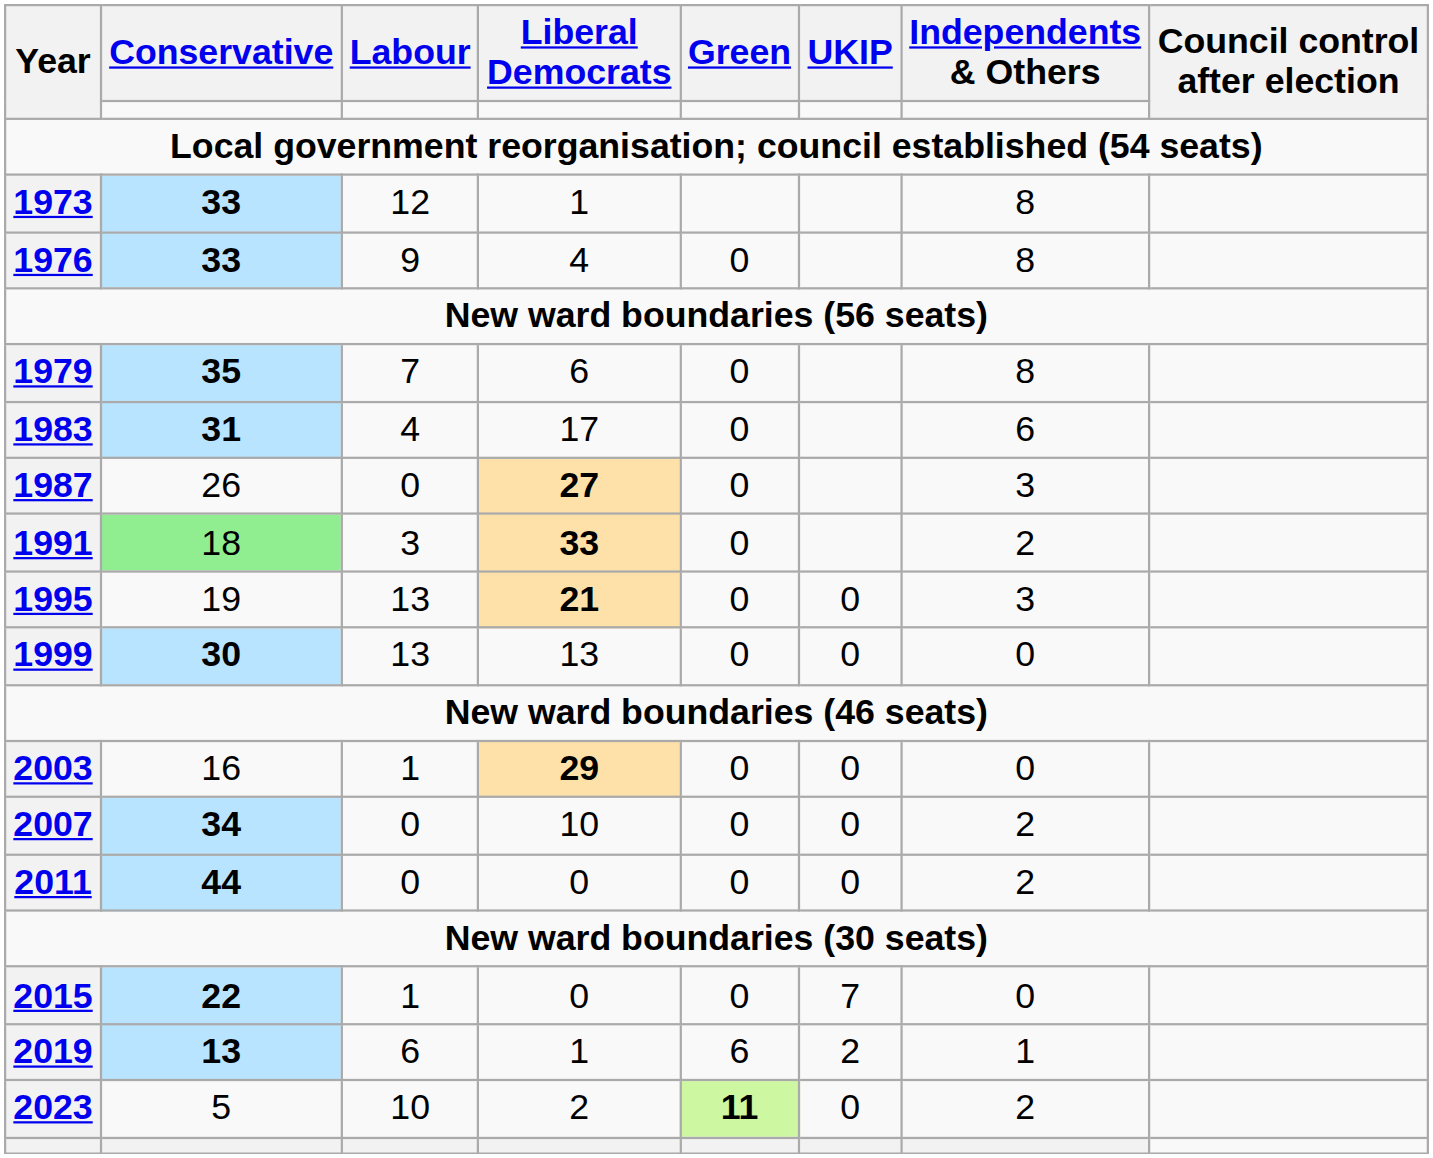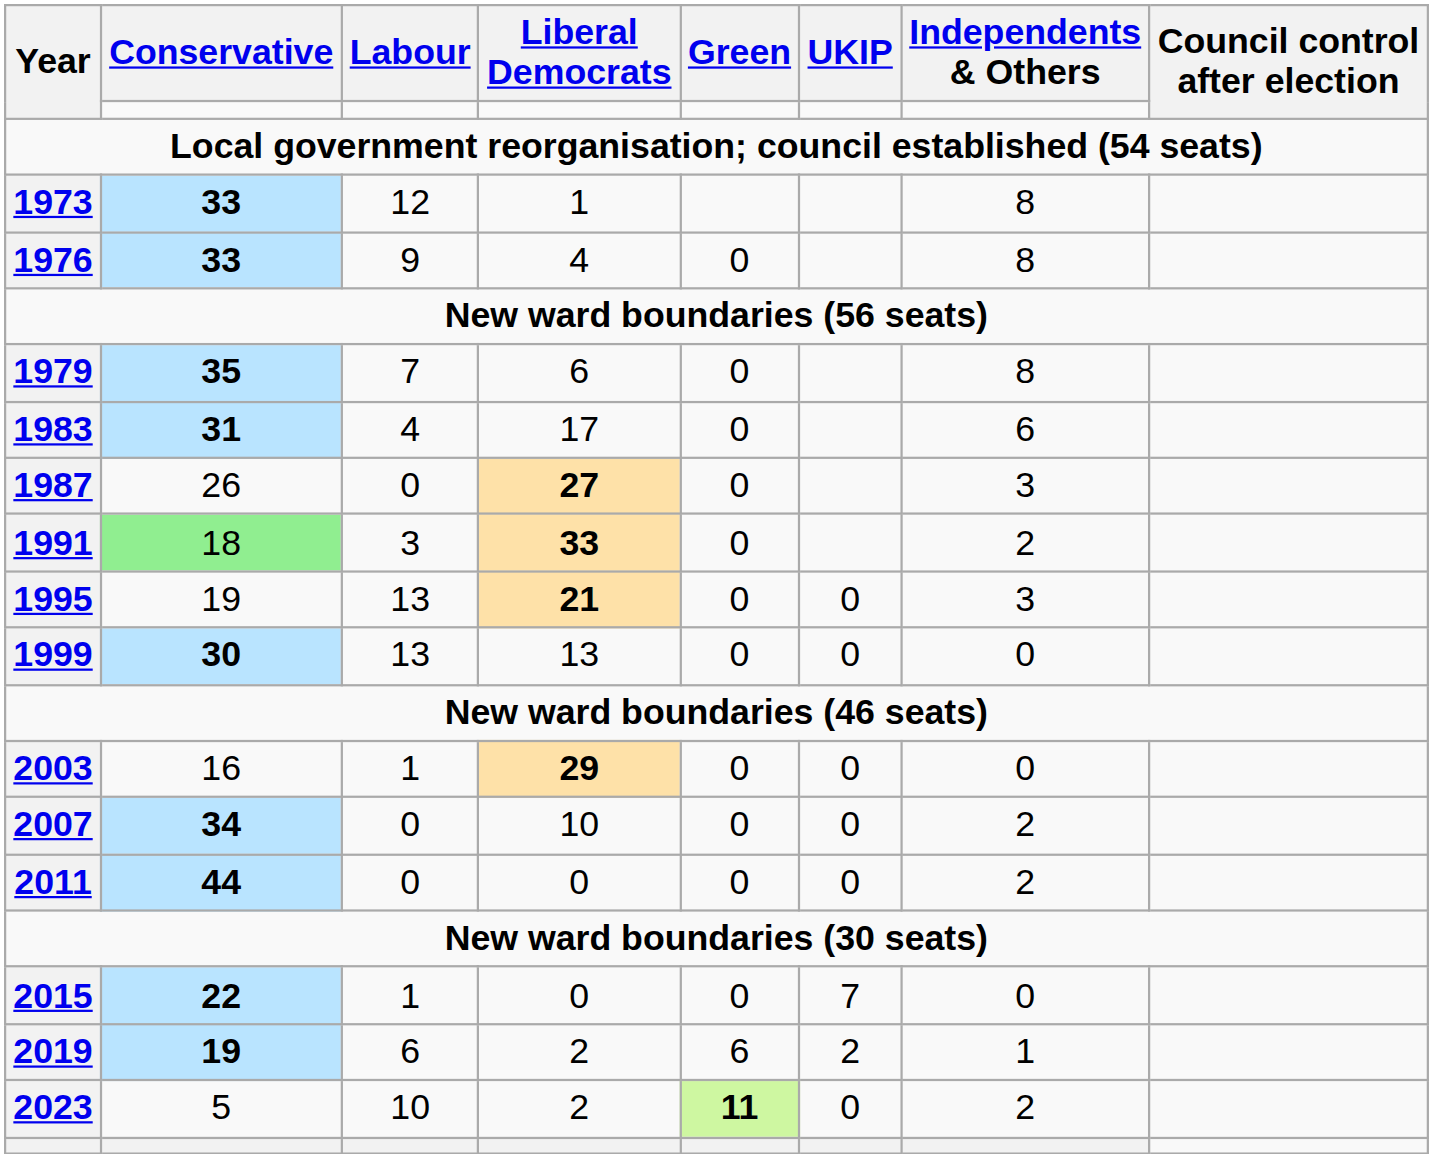(221, 1051) 13 -> (221, 1051) 19
(579, 1051) 1 -> (579, 1051) 2
